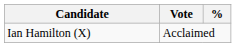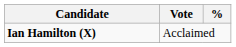(49, 33) normal -> (51, 33) bold
